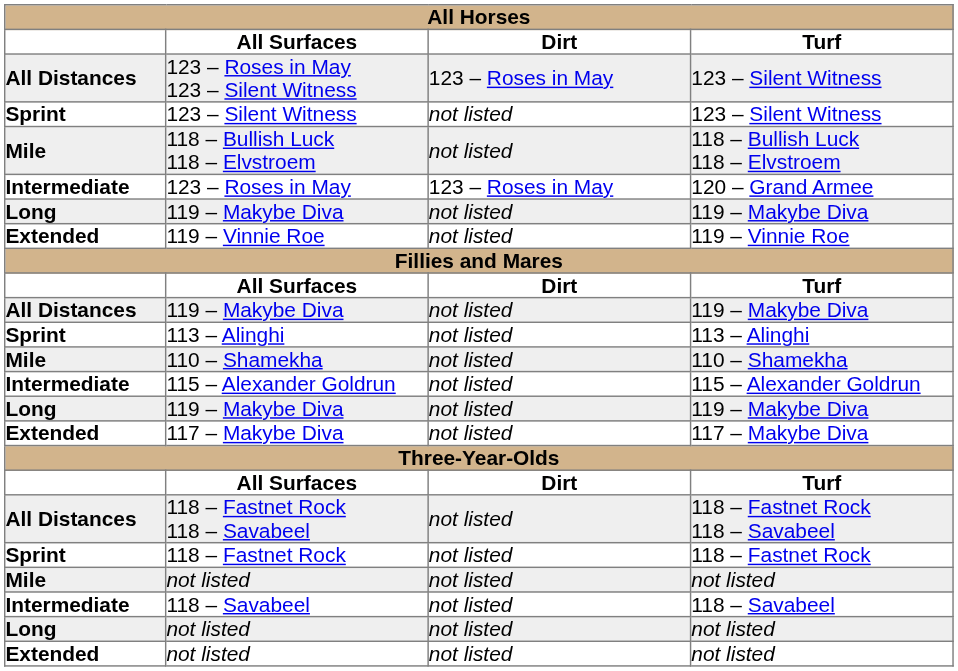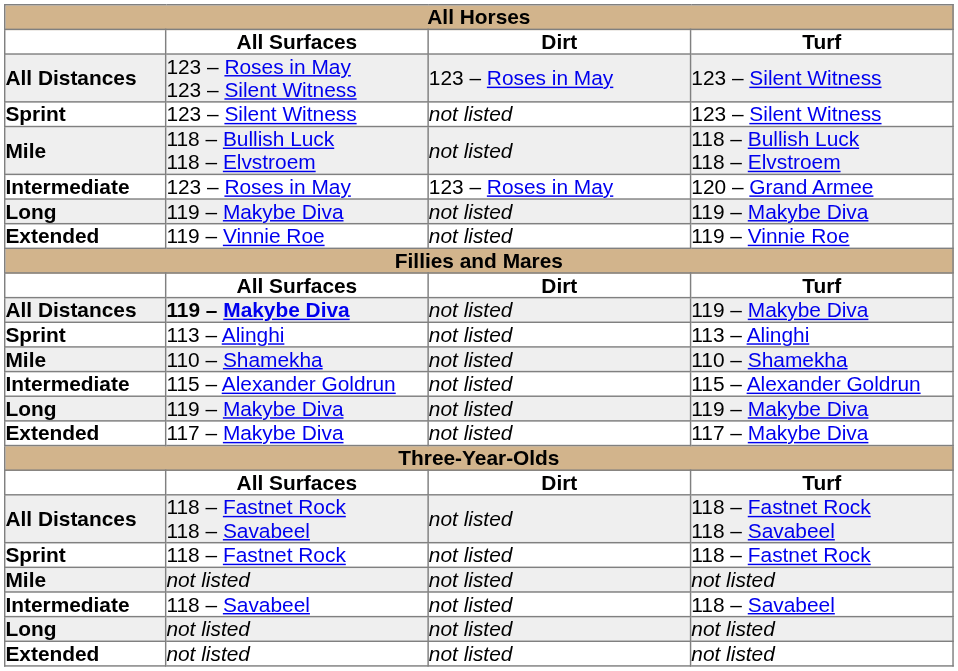(255, 310) normal -> (258, 310) bold
